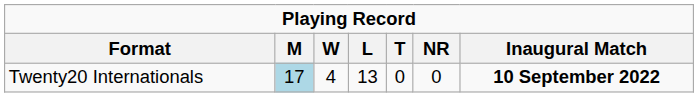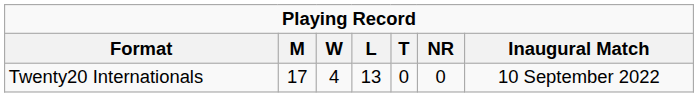(294, 77) lightblue background -> (297, 77) no background
(577, 77) bold -> (579, 77) normal
